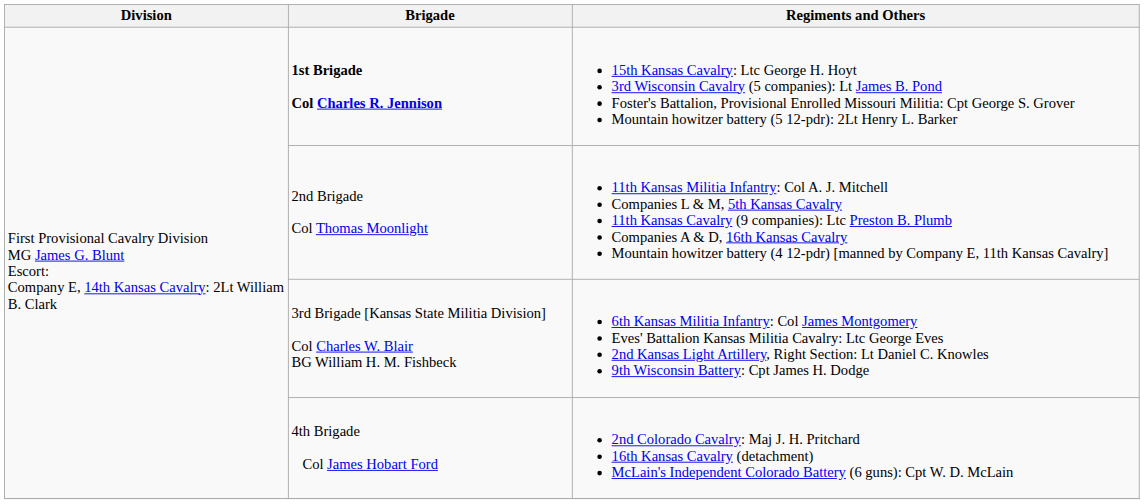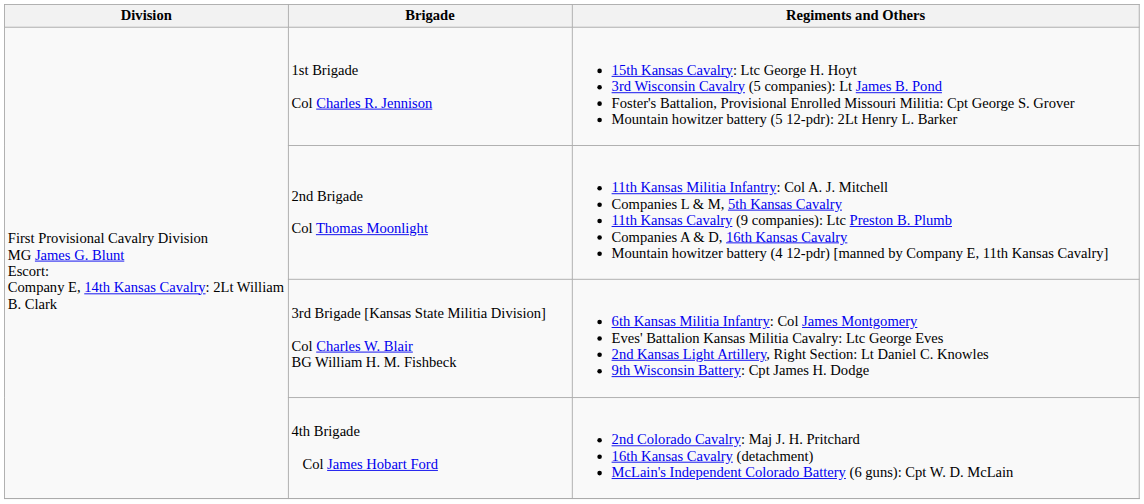(367, 86) bold -> (362, 86) normal
